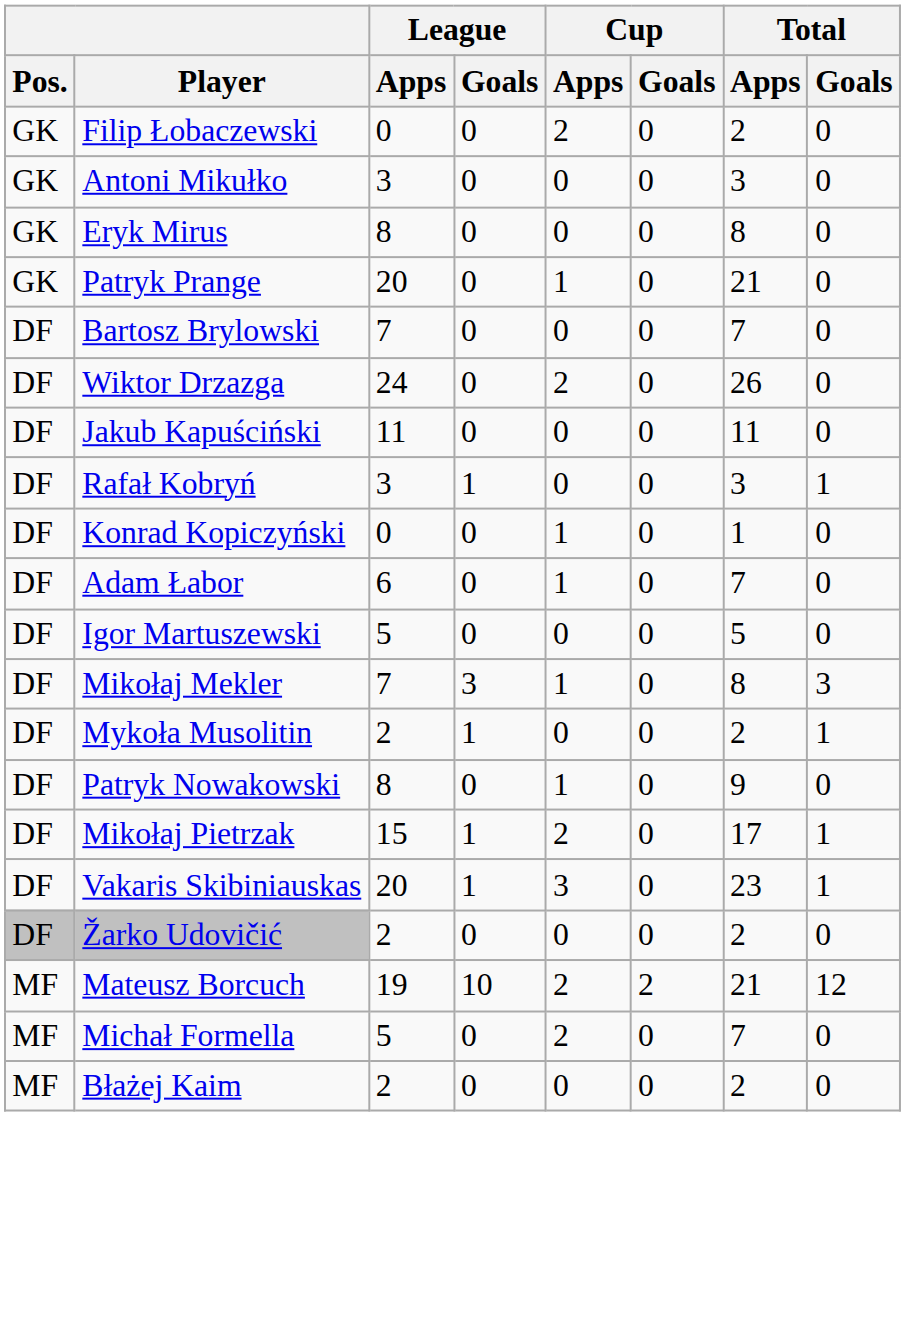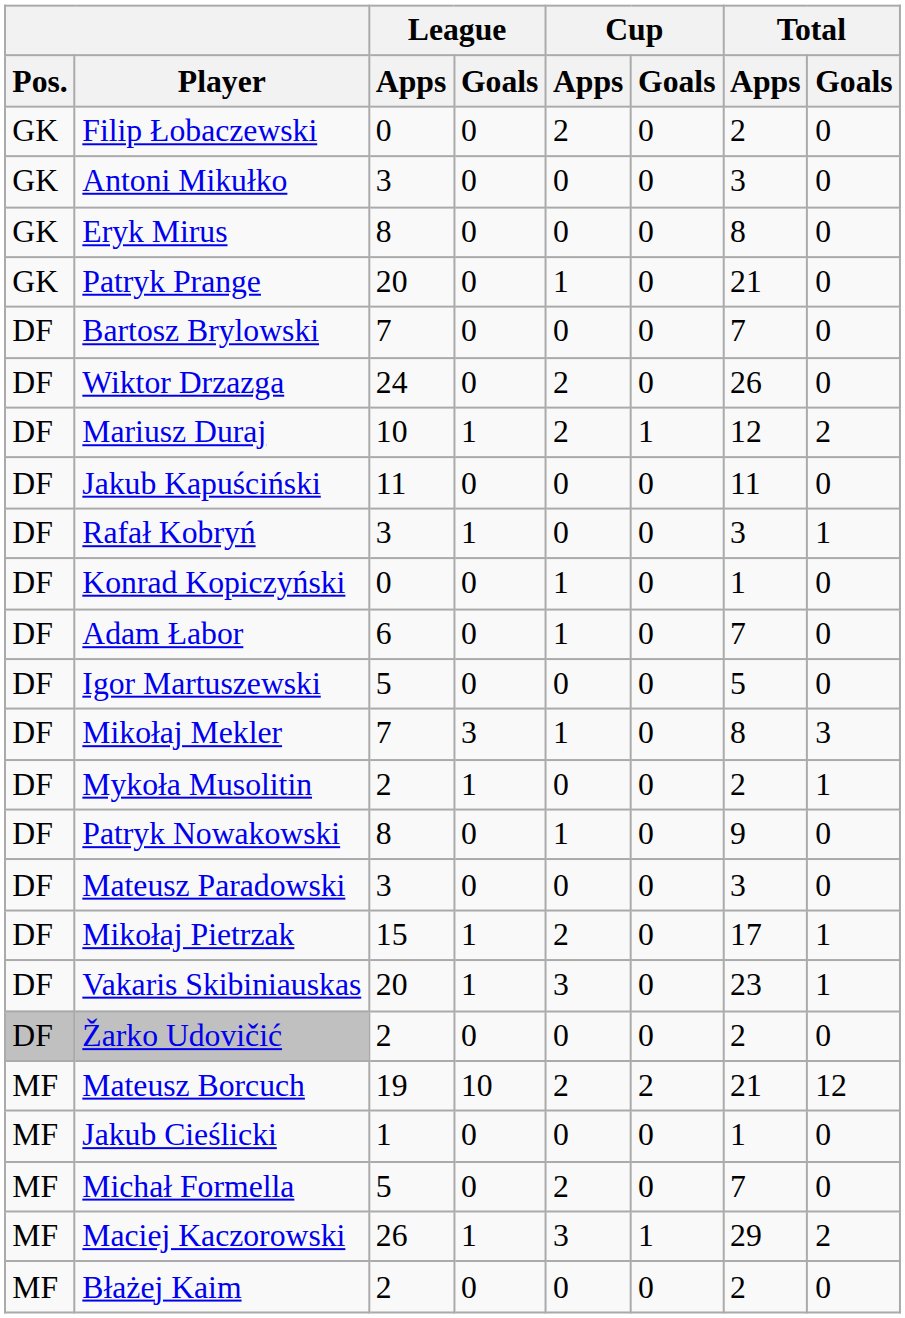+ row: (174, 432)
+ row: (214, 884)
+ row: (180, 1135)
+ row: (214, 1236)
